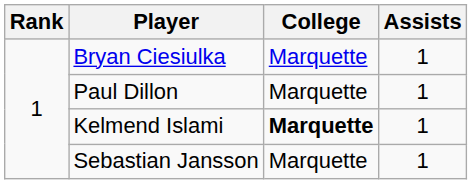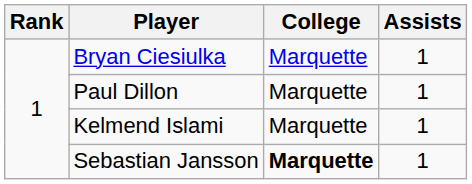(321, 126) bold -> (318, 126) normal
(318, 160) normal -> (321, 160) bold
